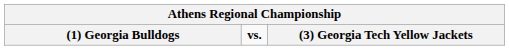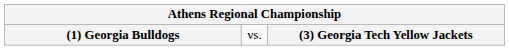(254, 34) bold -> (254, 34) normal
